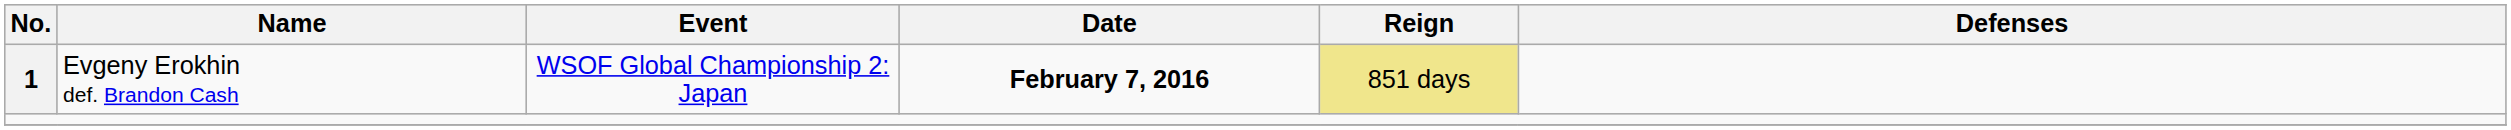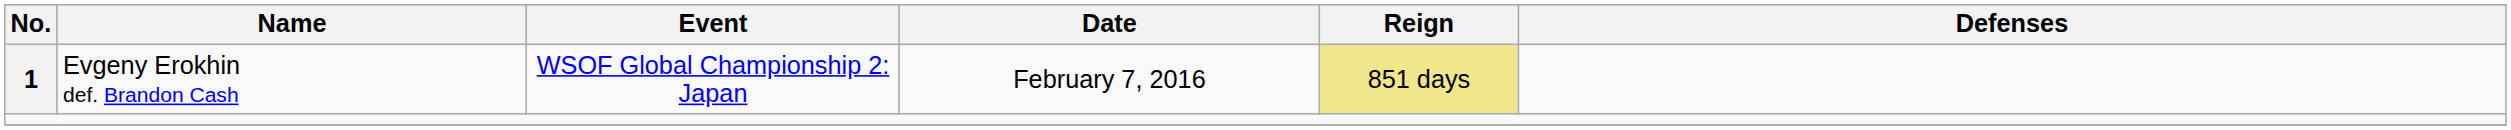(1109, 78) bold -> (1109, 78) normal
